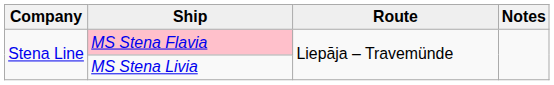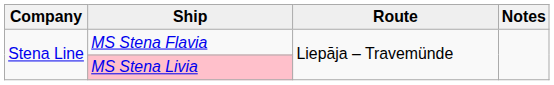(149, 42) pink background -> (149, 42) no background
(144, 67) no background -> (144, 67) pink background
